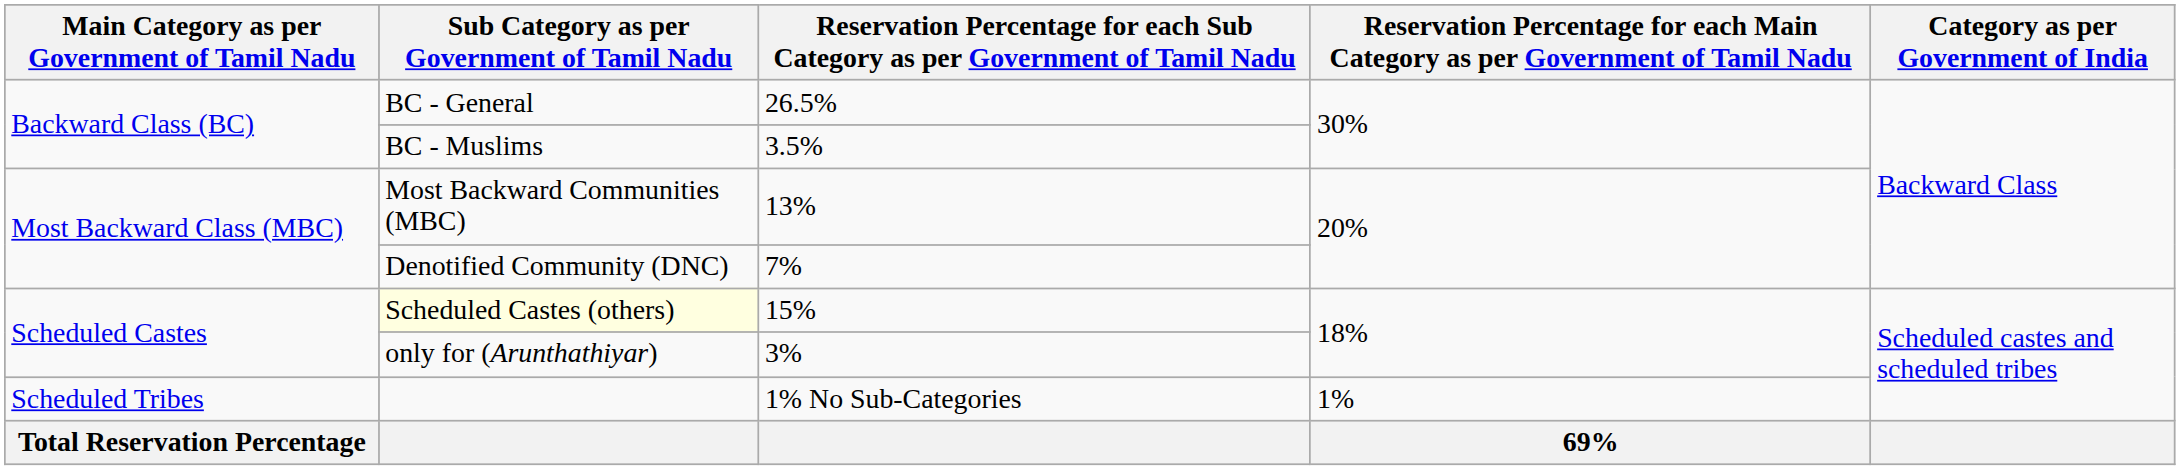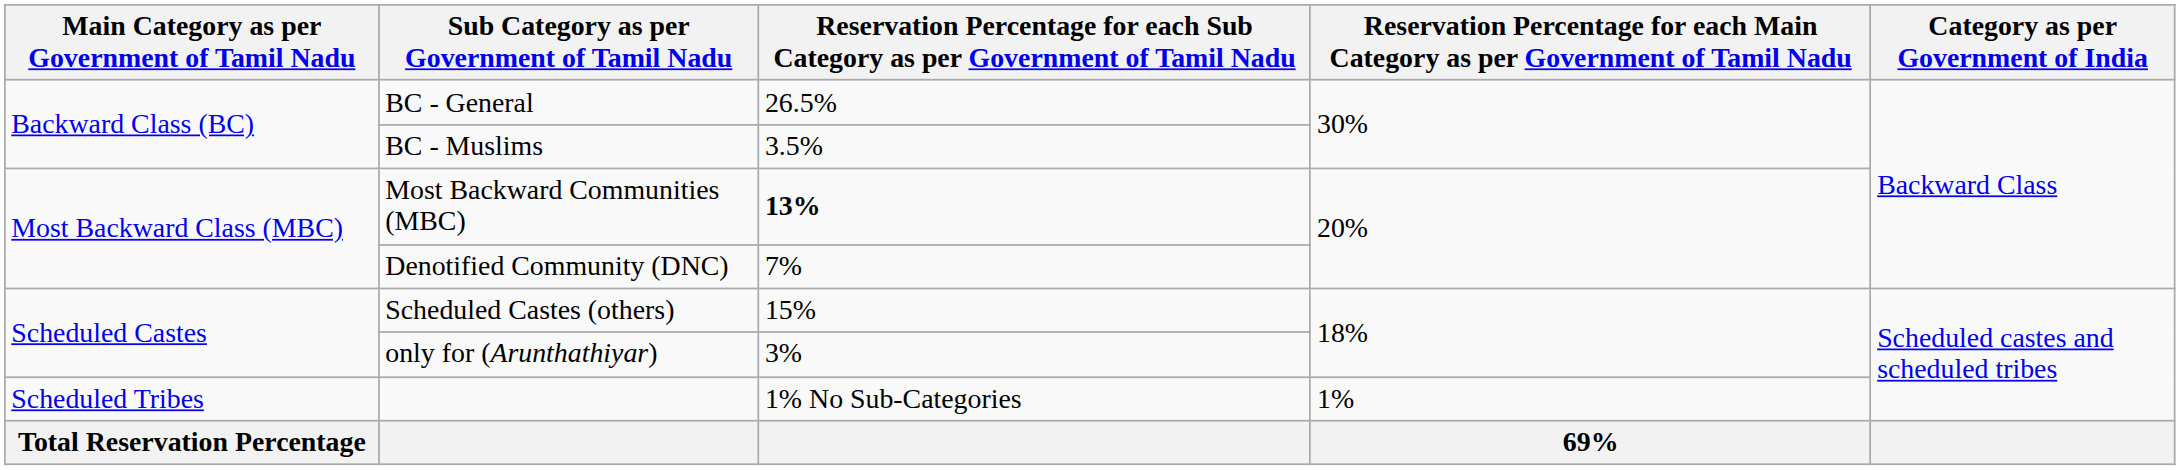(790, 206) normal -> (793, 206) bold
(530, 309) lightyellow background -> (530, 309) no background
